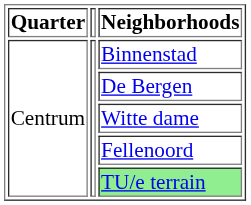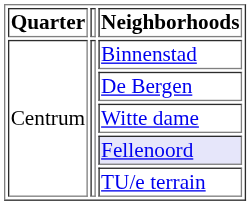(147, 150) no background -> (147, 150) lavender background
(153, 182) lightgreen background -> (153, 182) no background
